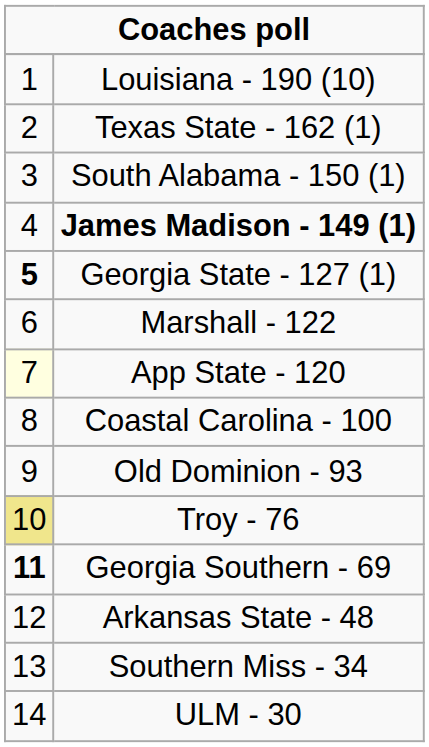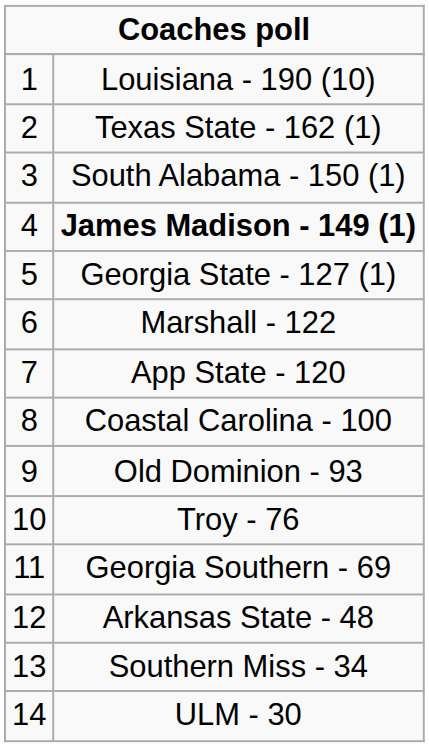(29, 274) bold -> (29, 274) normal
(29, 372) lightyellow background -> (29, 372) no background
(29, 519) khaki background -> (29, 519) no background
(29, 568) bold -> (29, 568) normal
